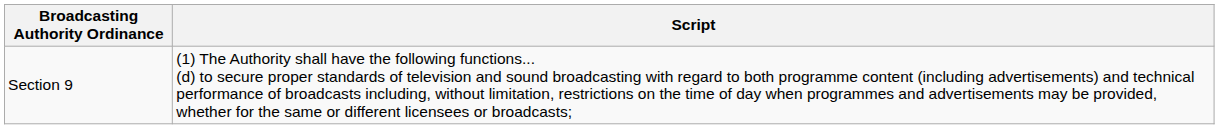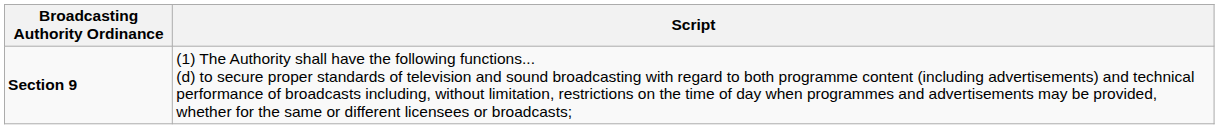(40, 85) normal -> (43, 85) bold
